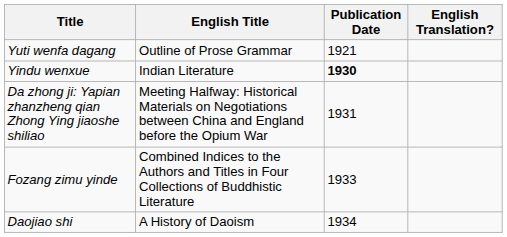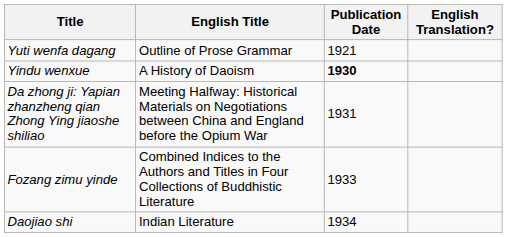(186, 71) Indian Literature -> (197, 71) A History of Daoism
(197, 222) A History of Daoism -> (186, 222) Indian Literature
